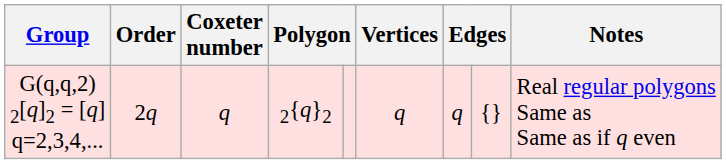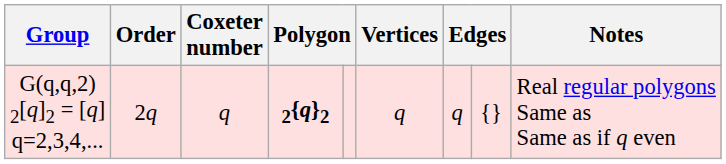(306, 111) normal -> (305, 111) bold
